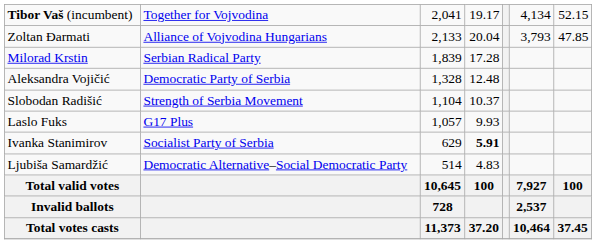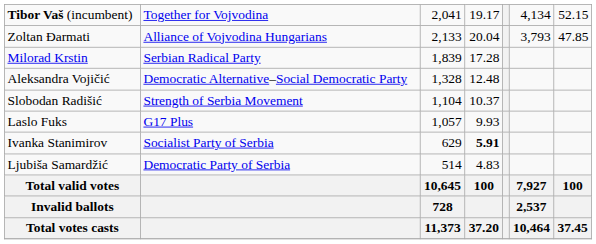(217, 79) Democratic Party of Serbia -> (275, 79) Democratic Alternative–Social Democratic Party
(275, 164) Democratic Alternative–Social Democratic Party -> (217, 164) Democratic Party of Serbia
